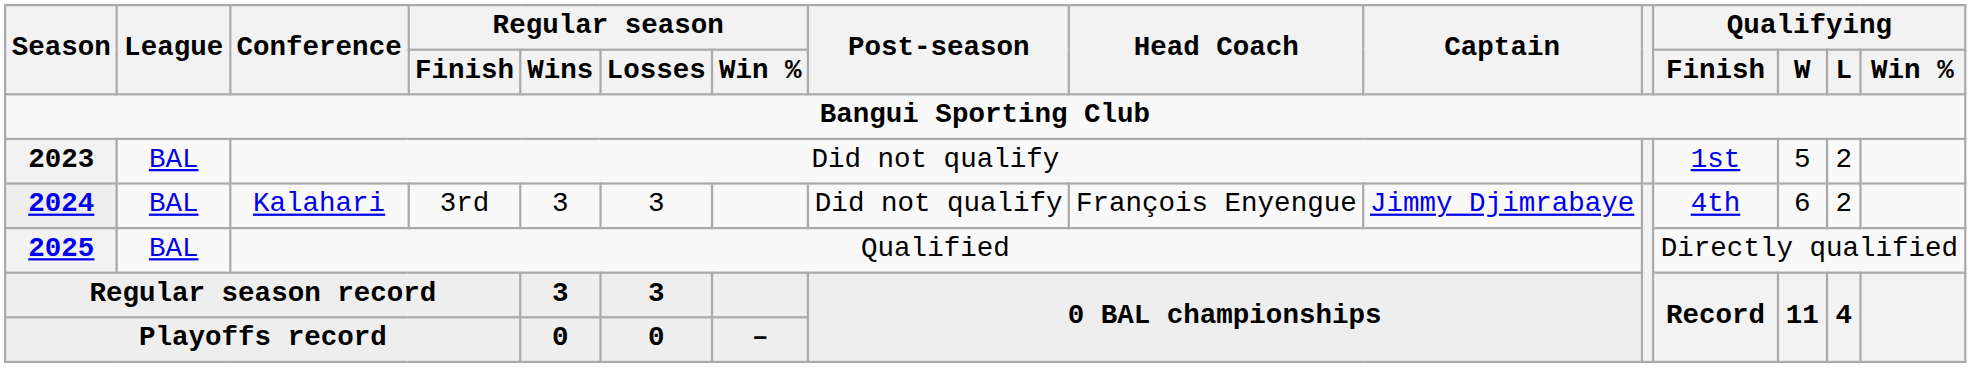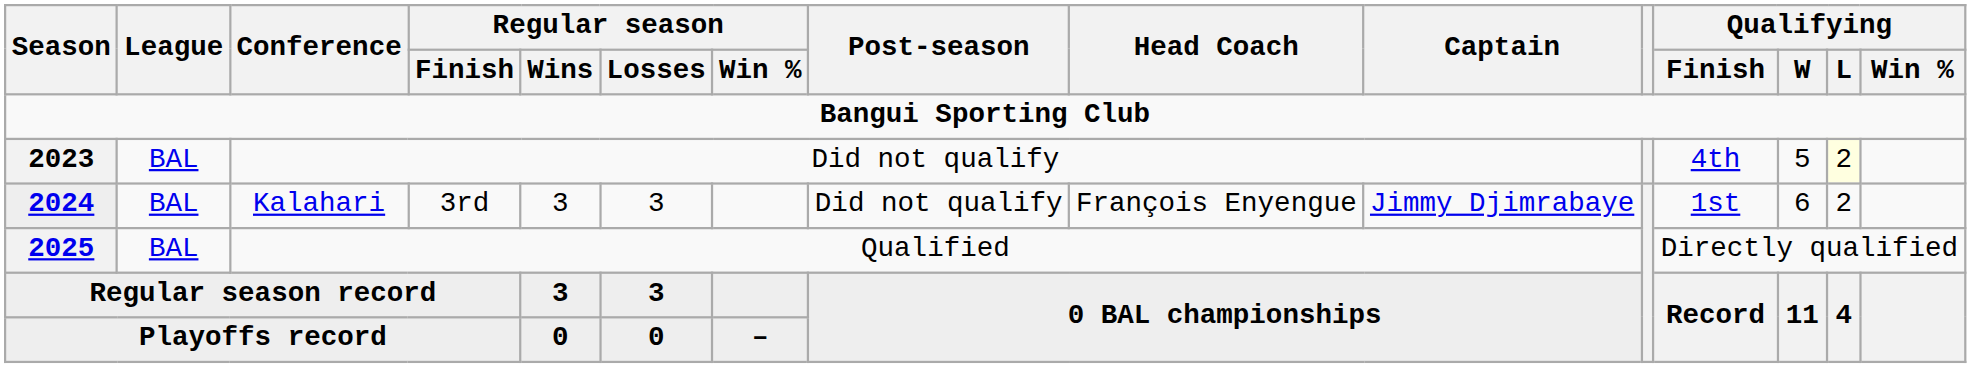(1716, 161) 1st -> (1716, 161) 4th
(1844, 161) no background -> (1844, 161) lightyellow background
(1716, 206) 4th -> (1716, 206) 1st
